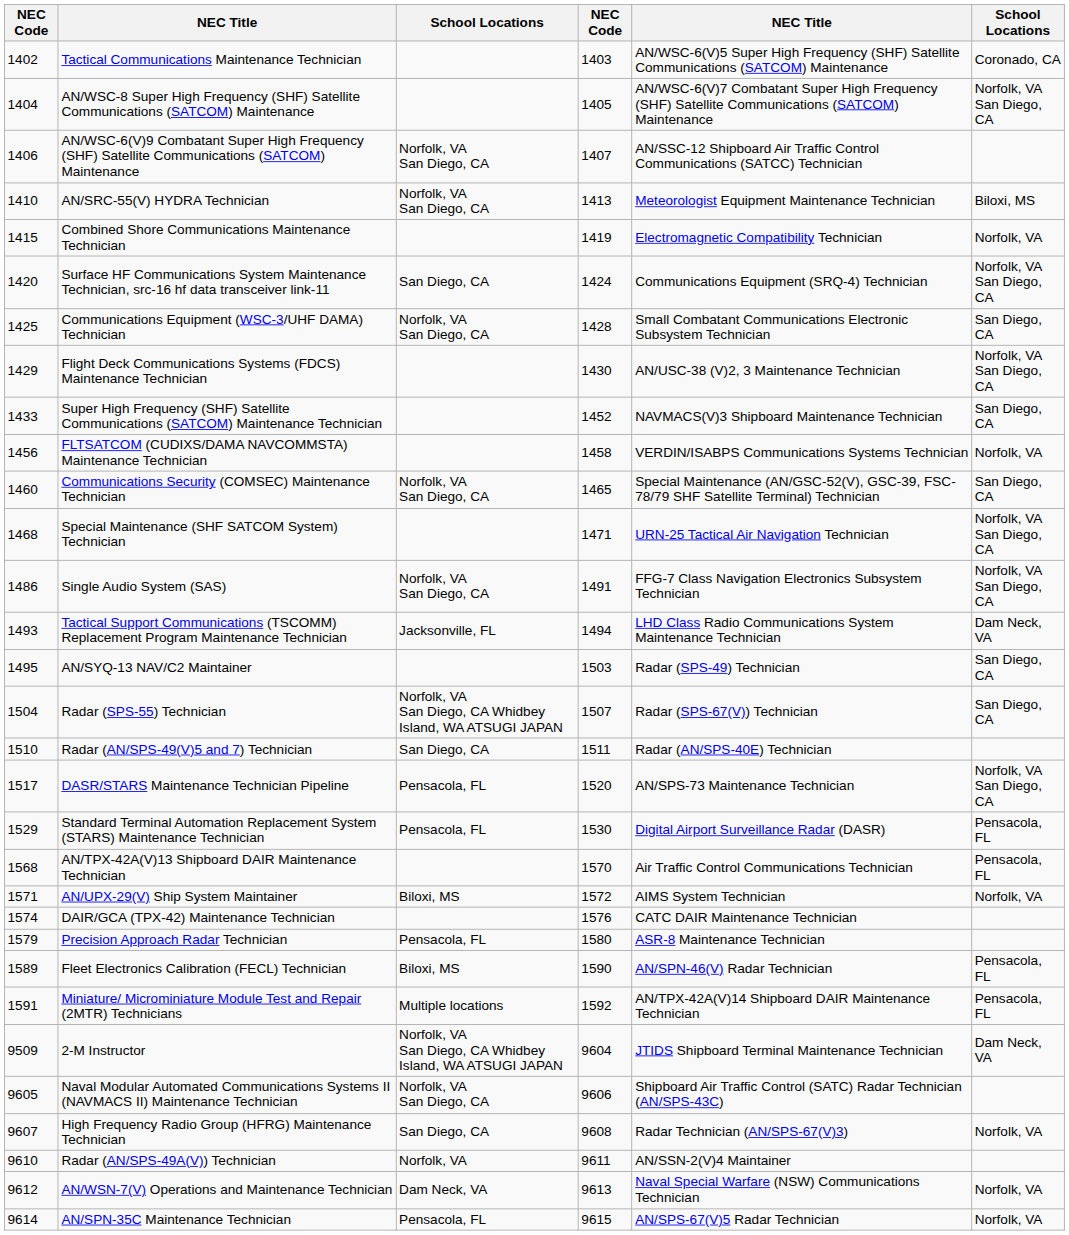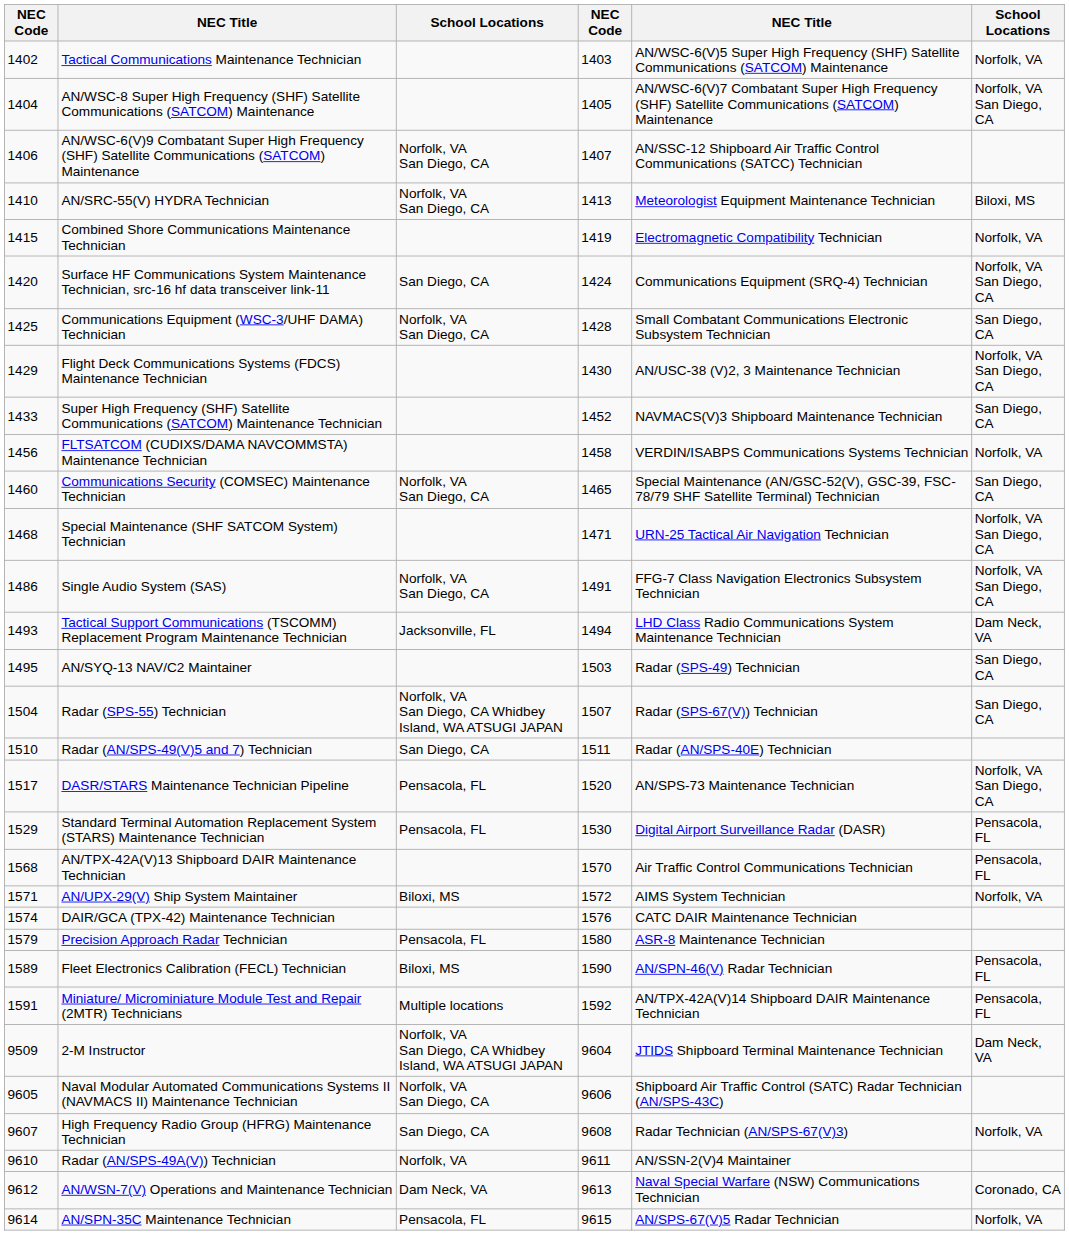(1018, 59) Coronado, CA -> (1009, 59) Norfolk, VA
(1009, 1190) Norfolk, VA -> (1018, 1190) Coronado, CA
